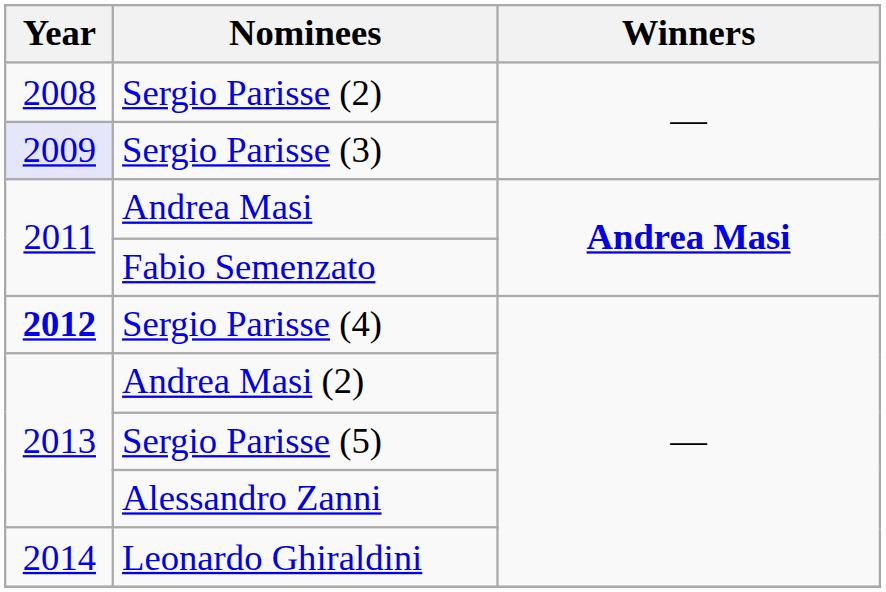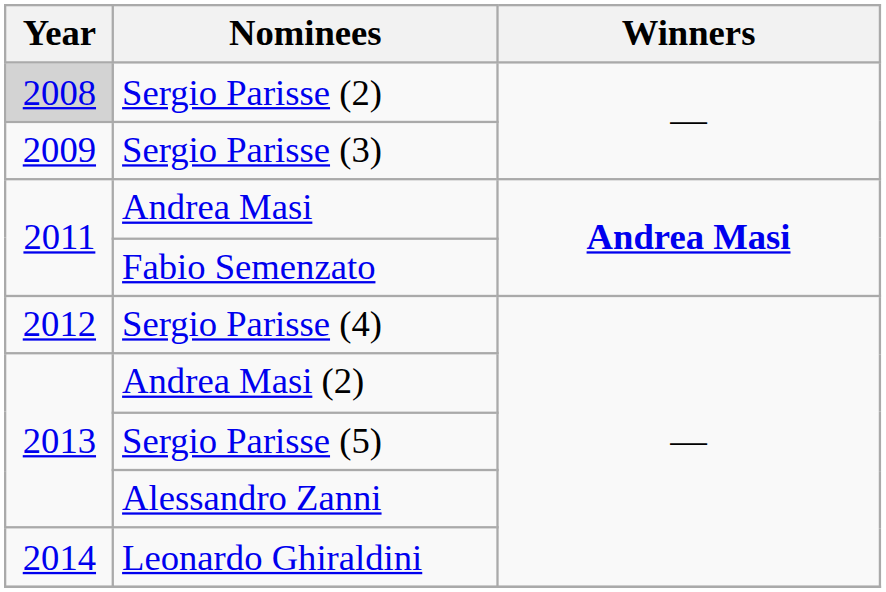(59, 91) no background -> (59, 91) lightgrey background
(59, 149) lavender background -> (59, 149) no background
(59, 324) bold -> (59, 324) normal
